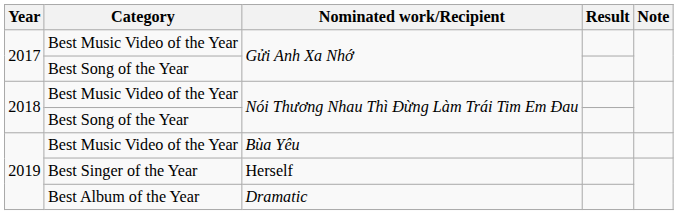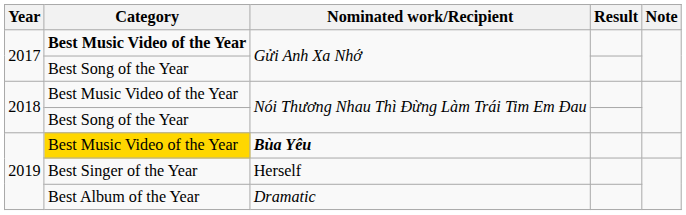(143, 42) normal -> (147, 42) bold
(143, 145) no background -> (143, 145) gold background
(273, 145) normal -> (282, 145) bold
